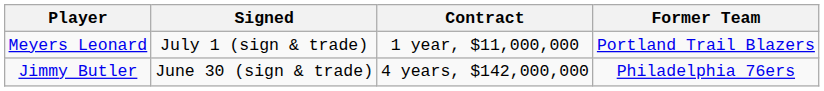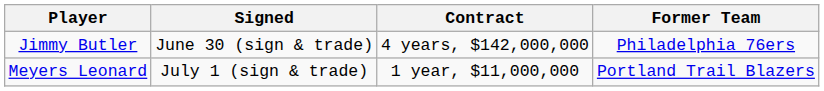rows swapped: (78, 72) <-> (78, 45)
